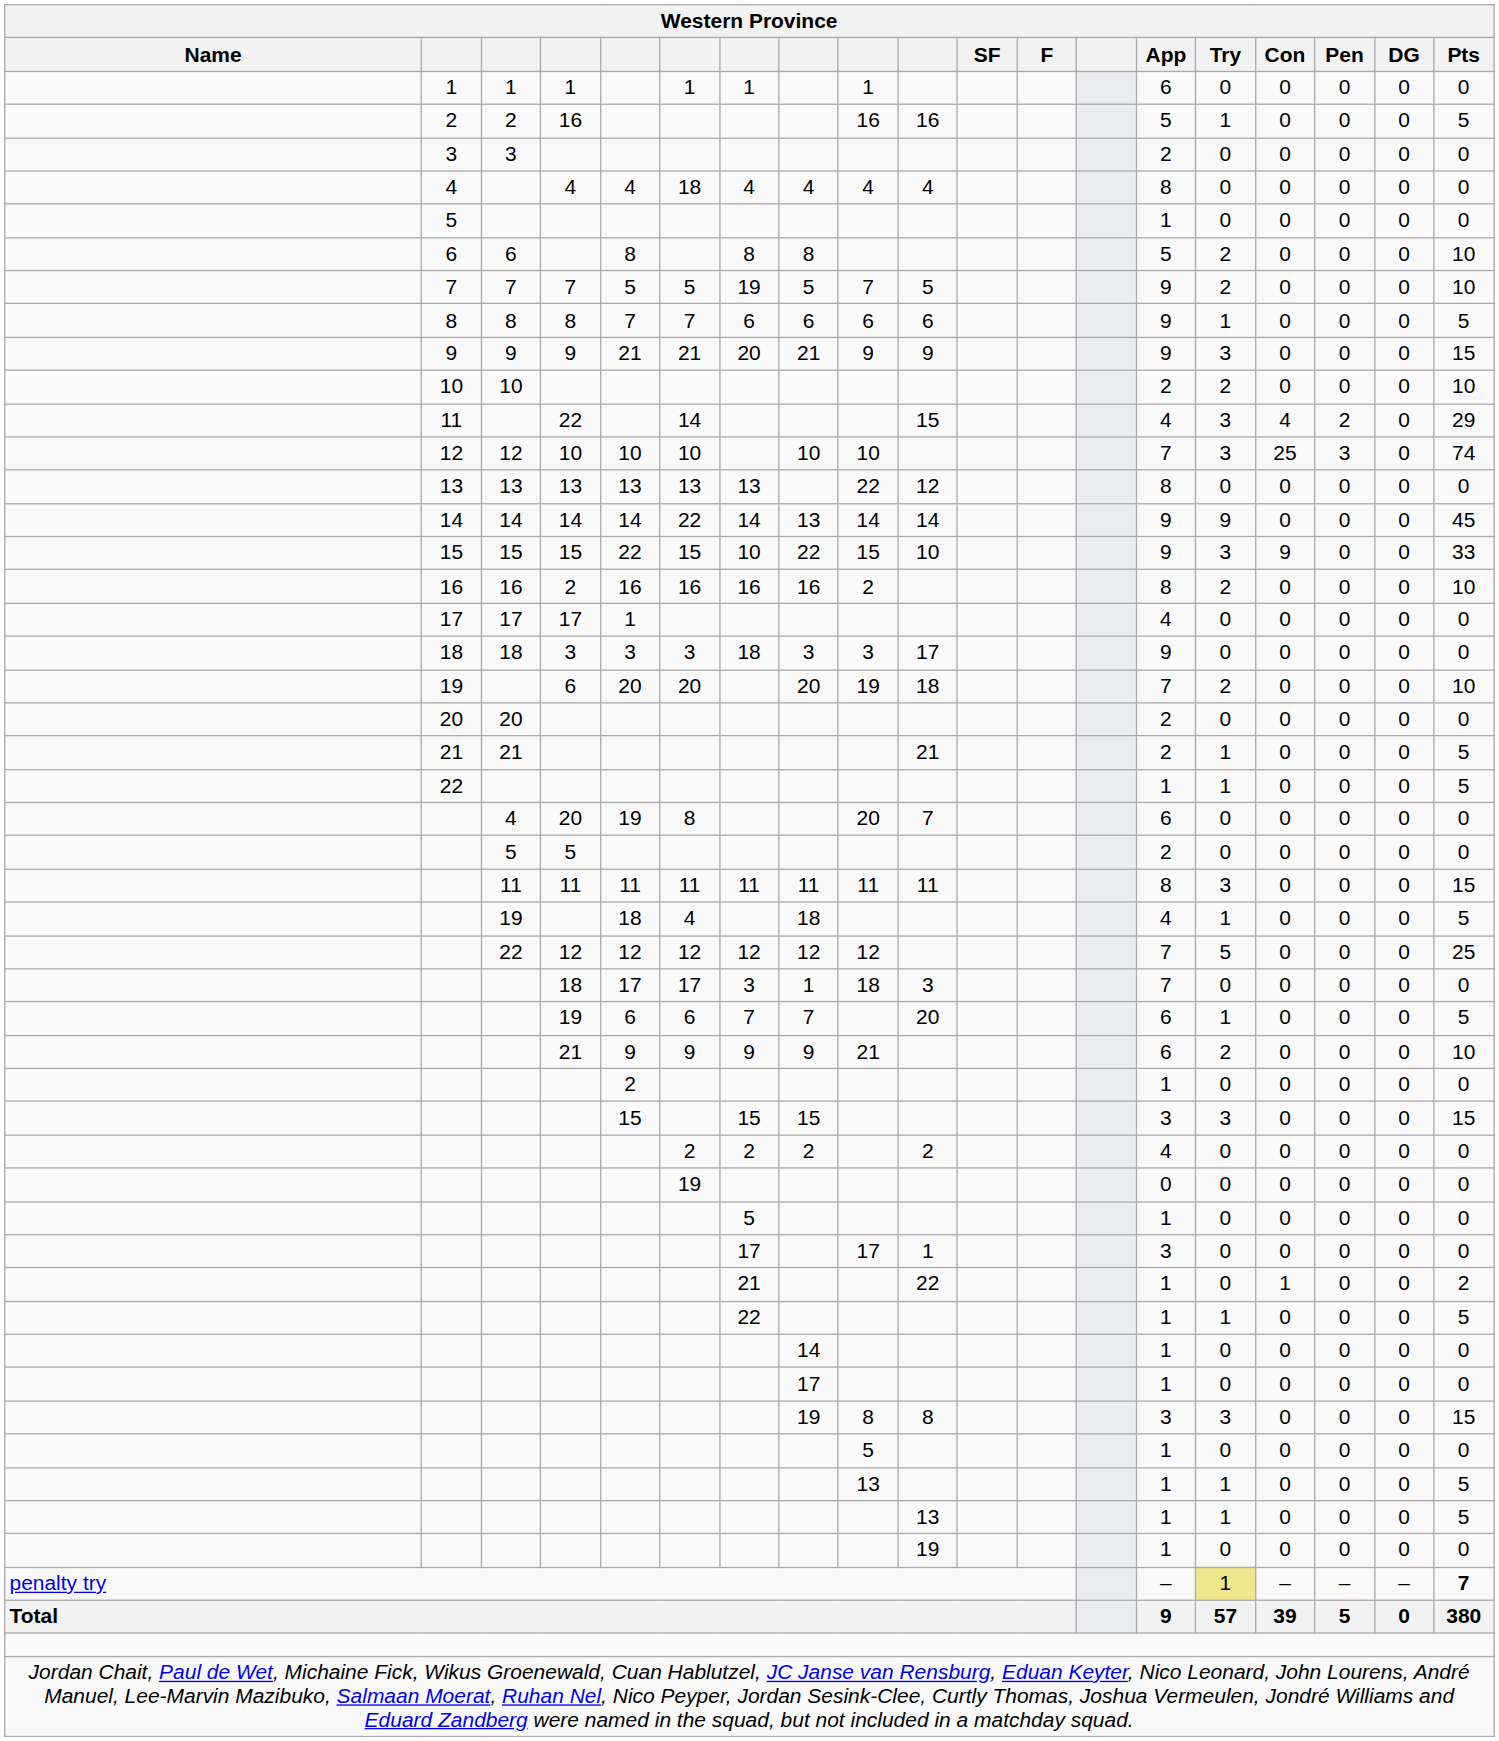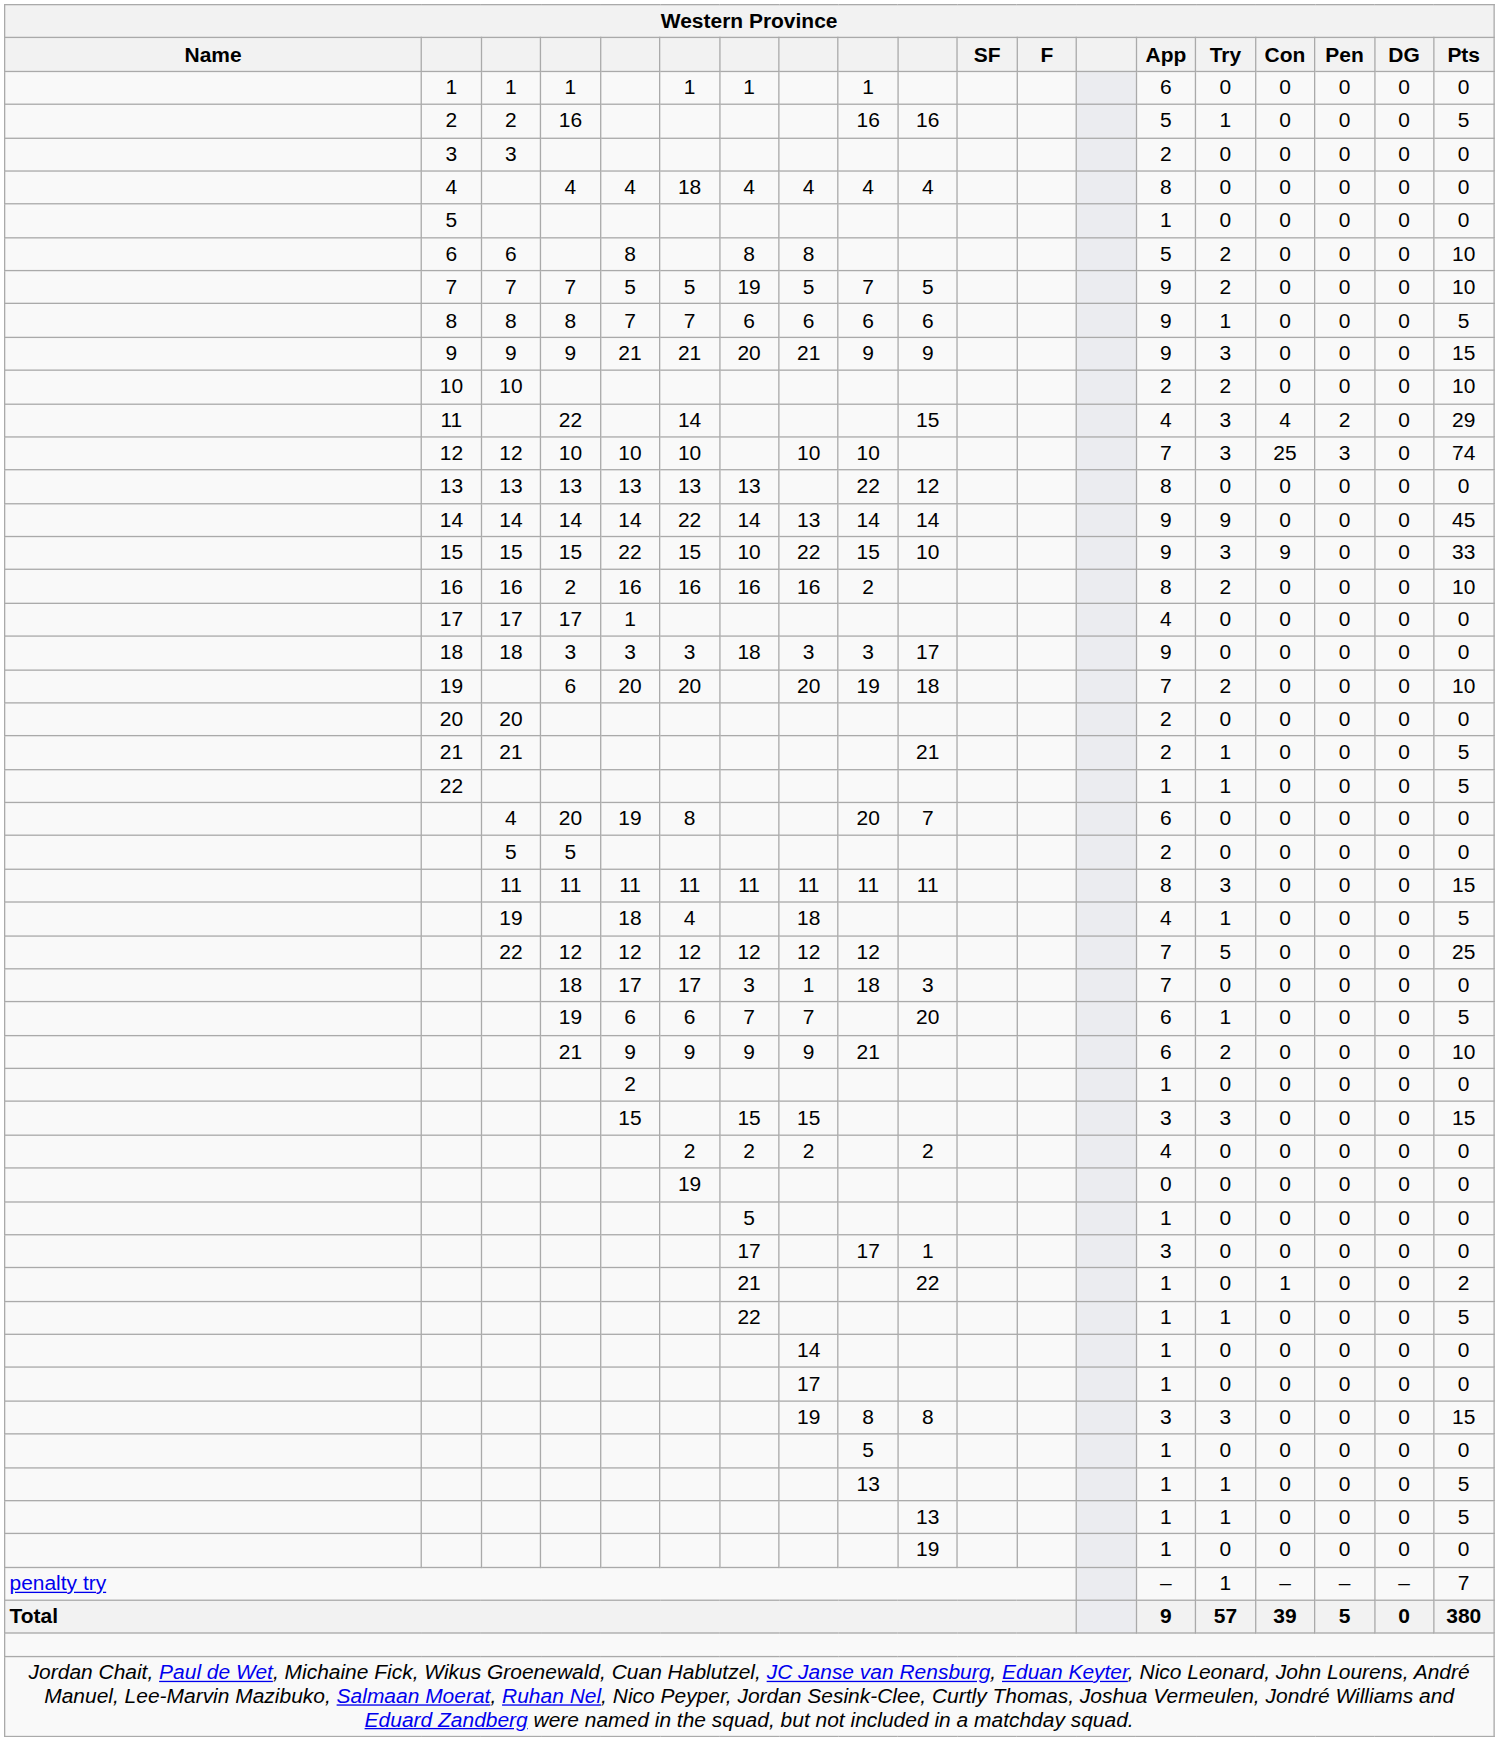(1225, 1583) khaki background -> (1225, 1583) no background
(1464, 1583) bold -> (1464, 1583) normal
